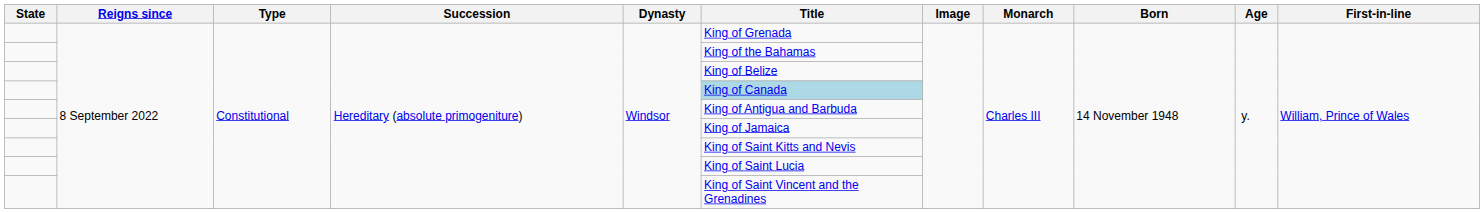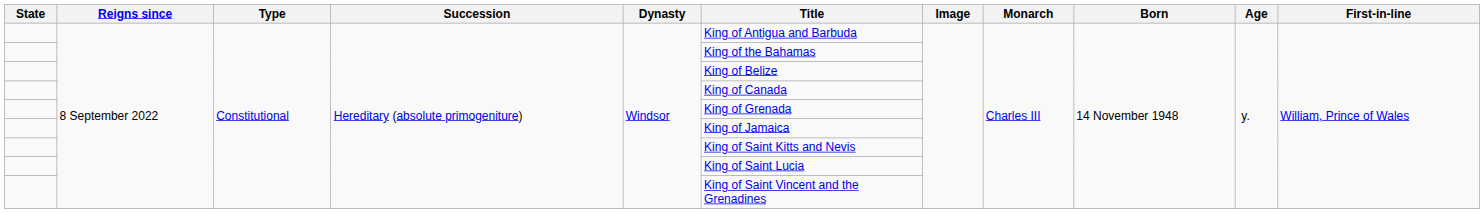(748, 33) King of Grenada -> (780, 33) King of Antigua and Barbuda
(745, 90) lightblue background -> (745, 90) no background
(780, 109) King of Antigua and Barbuda -> (748, 109) King of Grenada
